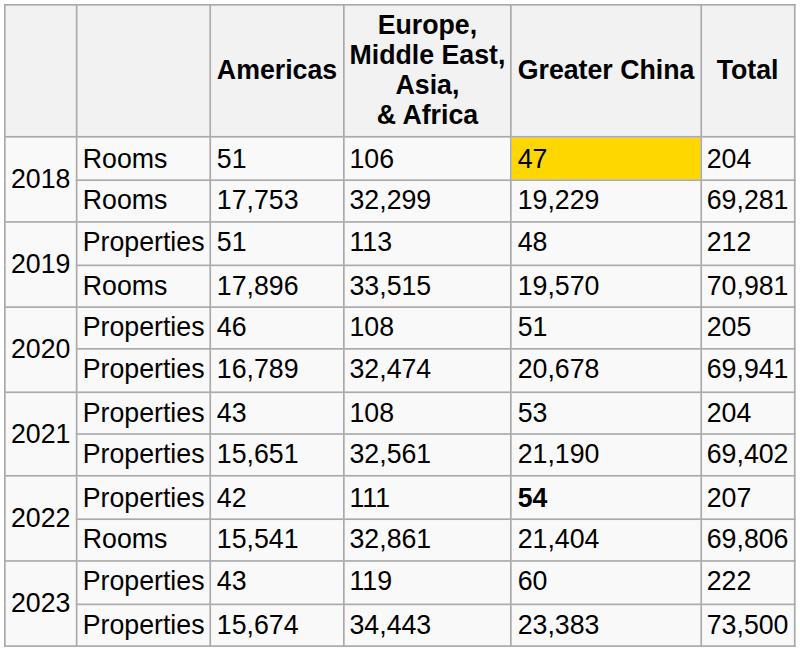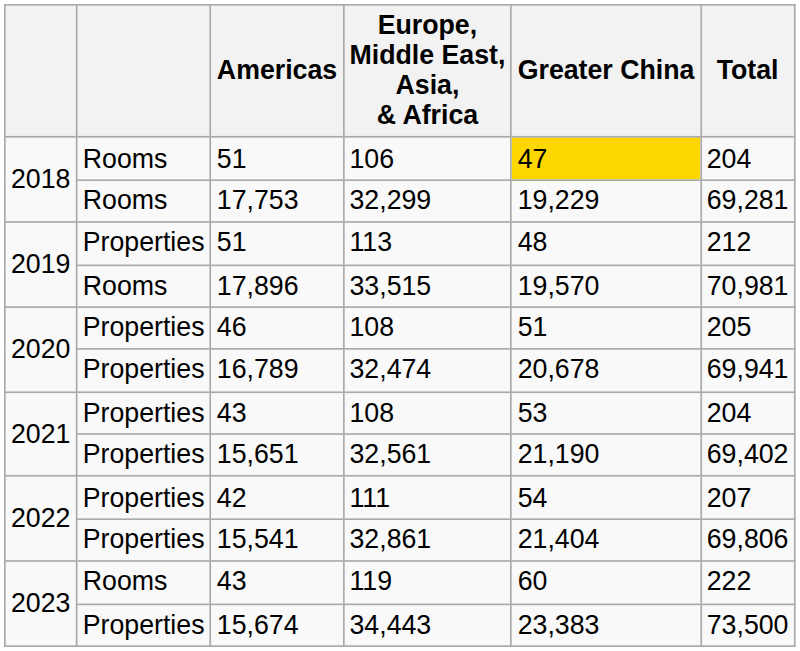(533, 497) bold -> (533, 497) normal
(125, 539) Rooms -> (144, 539) Properties
(144, 582) Properties -> (125, 582) Rooms
